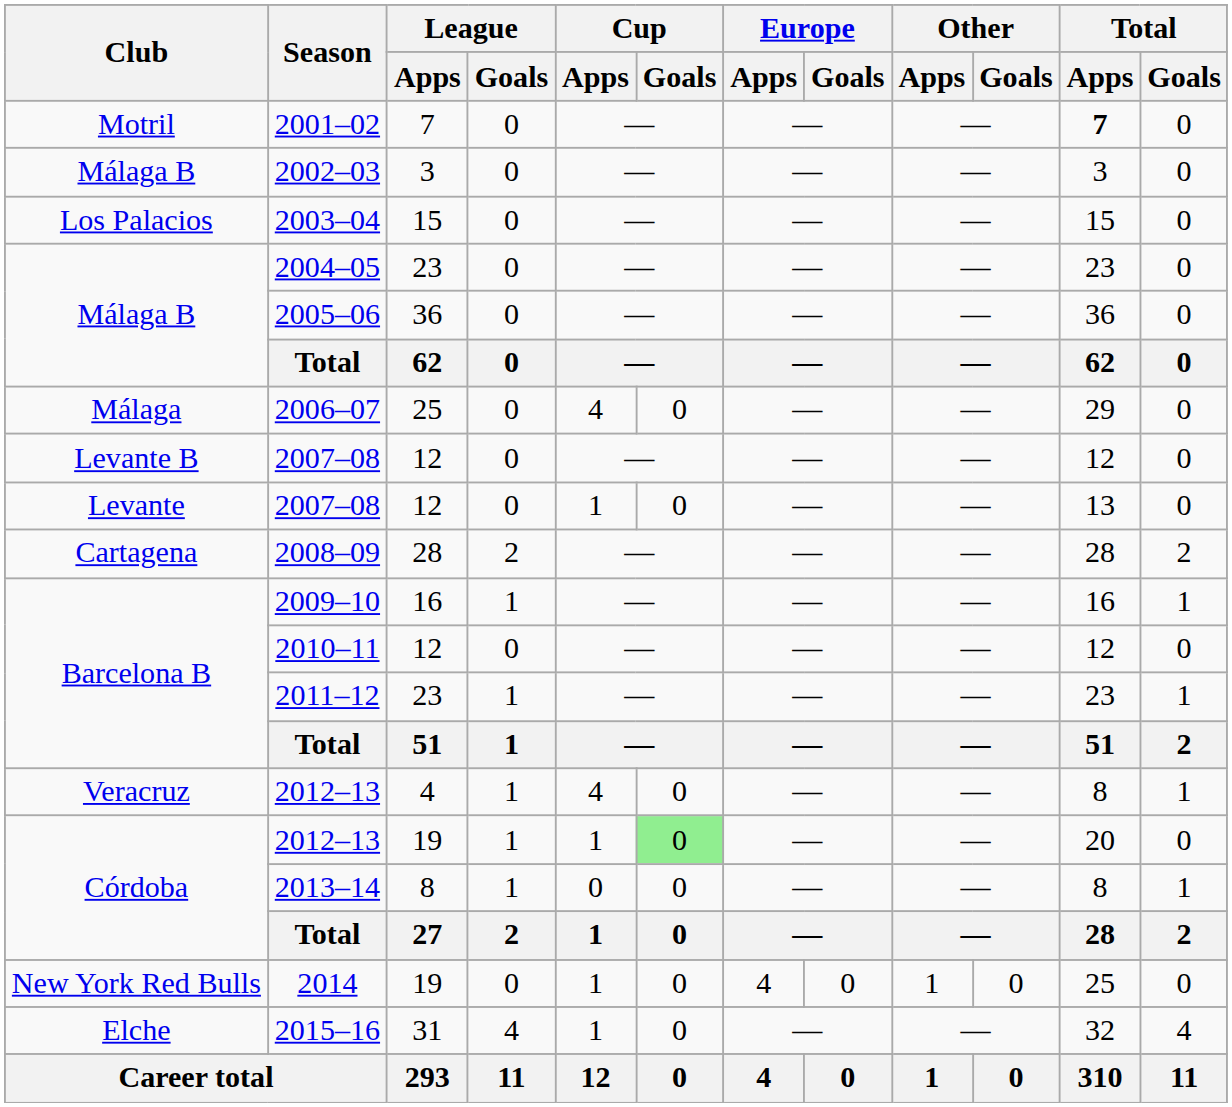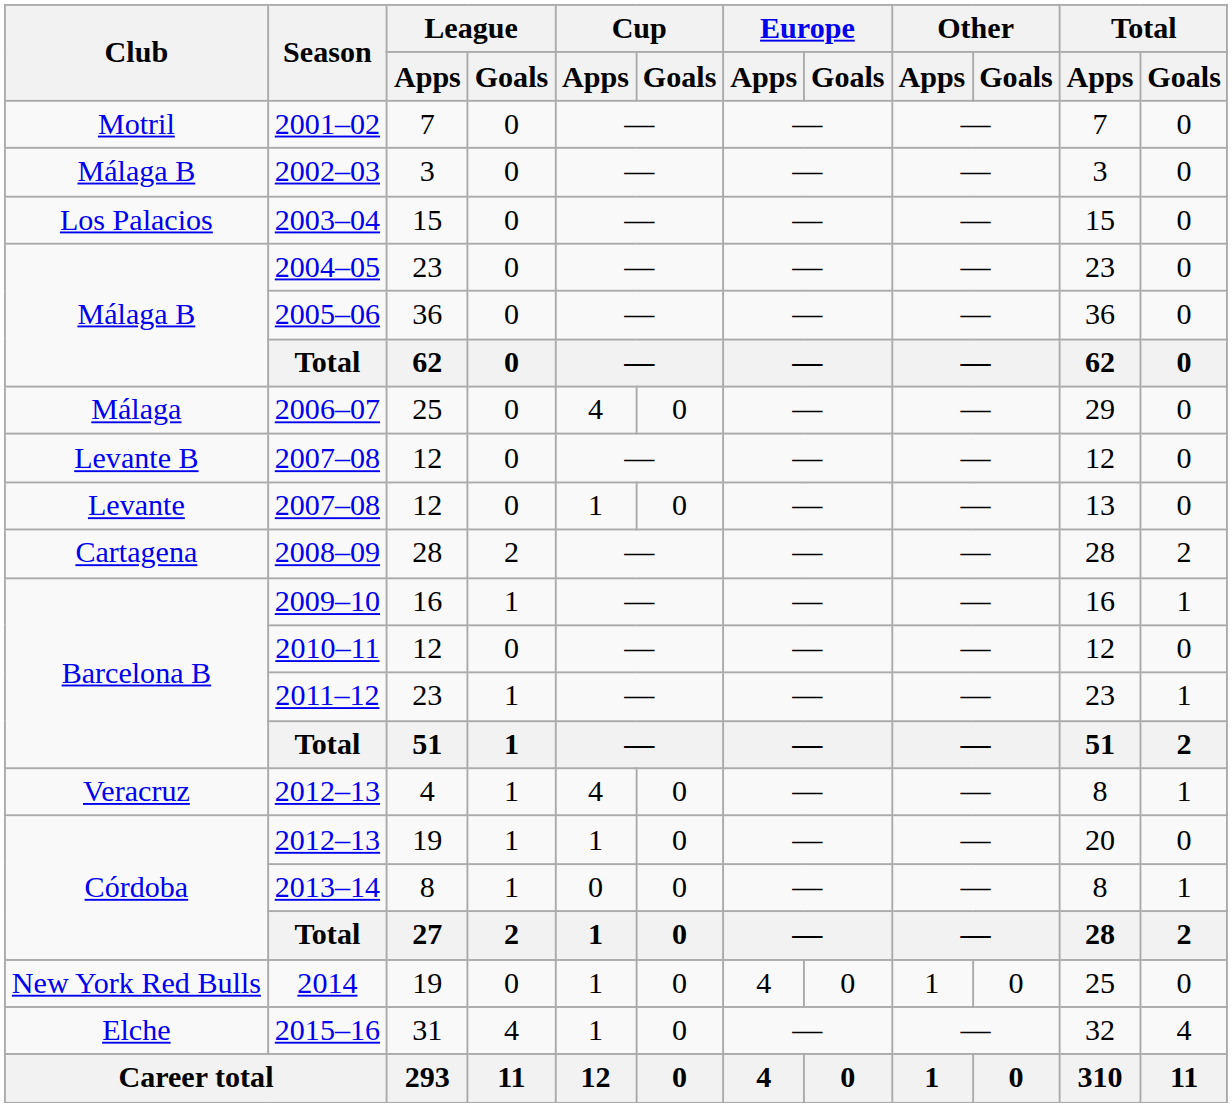(1100, 123) bold -> (1100, 123) normal
(680, 839) lightgreen background -> (680, 839) no background
